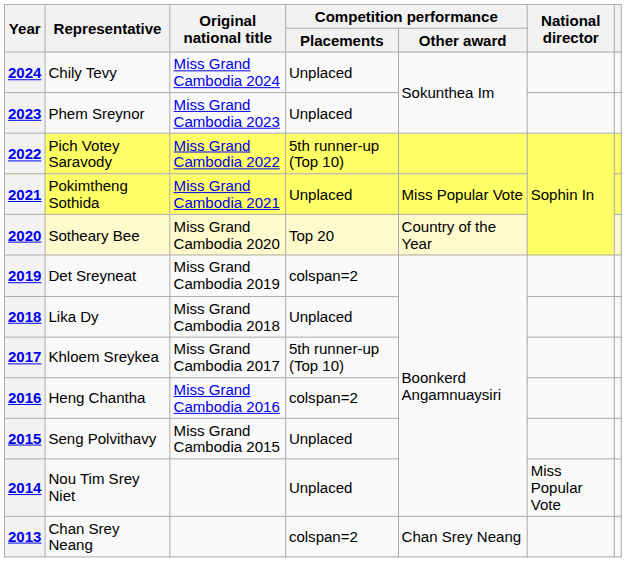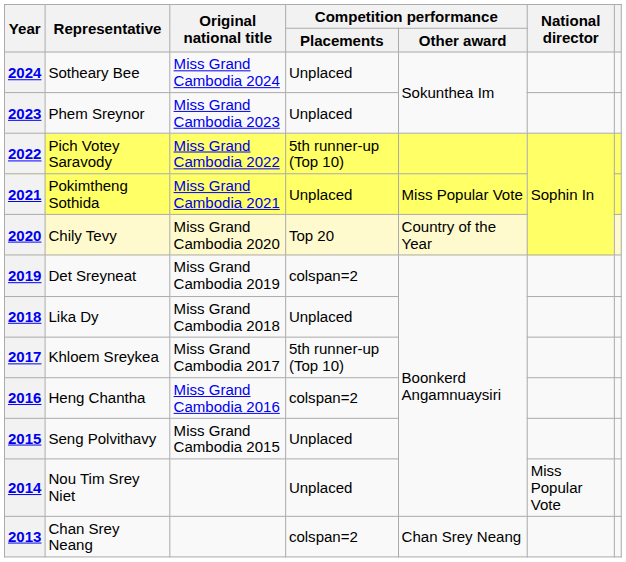(83, 73) Chily Tevy -> (94, 73) Sotheary Bee
(94, 235) Sotheary Bee -> (83, 235) Chily Tevy
